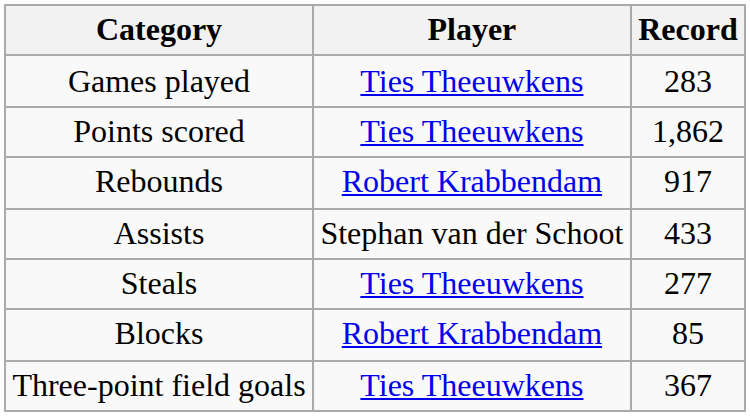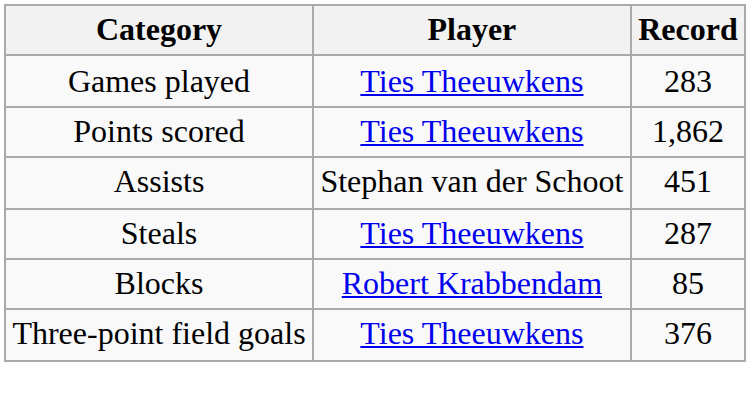- row: (159, 182)
(688, 232) 433 -> (688, 182) 451
(688, 283) 277 -> (688, 232) 287
(688, 385) 367 -> (688, 334) 376
